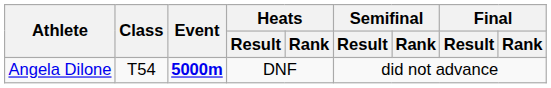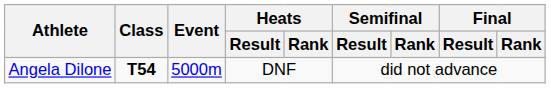(141, 70) normal -> (141, 70) bold
(197, 70) bold -> (197, 70) normal
